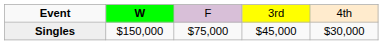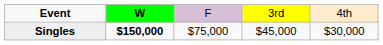(140, 31) normal -> (140, 31) bold
